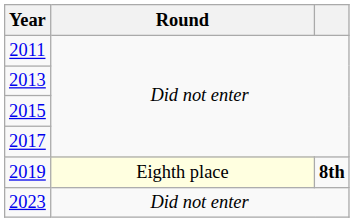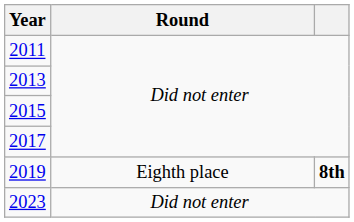(182, 172) lightyellow background -> (182, 172) no background
